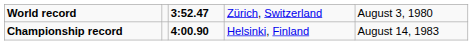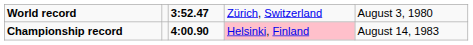(268, 31) no background -> (268, 31) pink background
